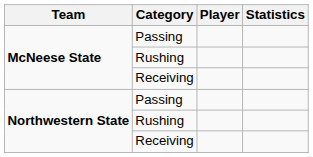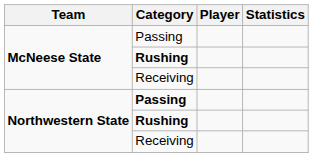(160, 57) normal -> (162, 57) bold
(159, 99) normal -> (161, 99) bold
(160, 120) normal -> (162, 120) bold
